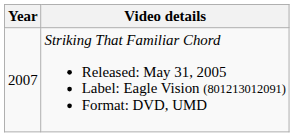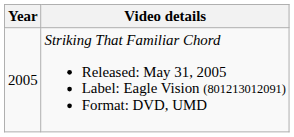(23, 79) 2007 -> (23, 79) 2005
